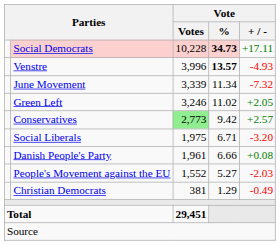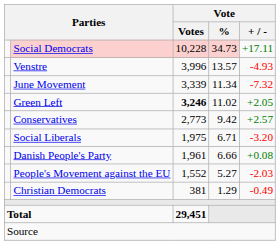(224, 48) bold -> (224, 48) normal
(224, 66) bold -> (224, 66) normal
(194, 102) normal -> (194, 102) bold
(194, 119) lightgreen background -> (194, 119) no background
